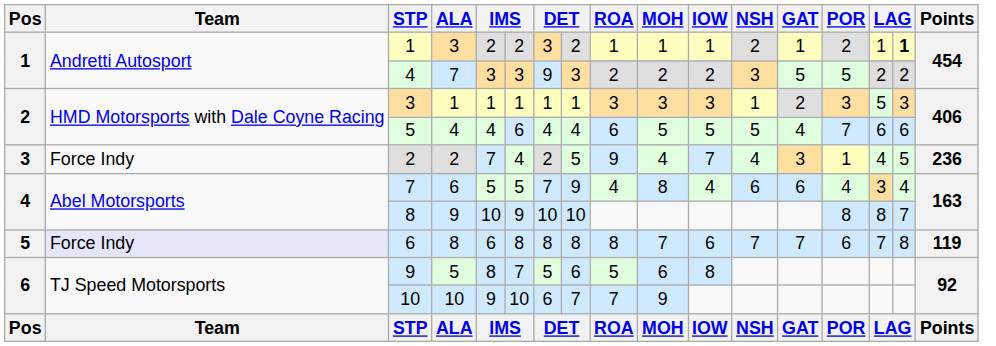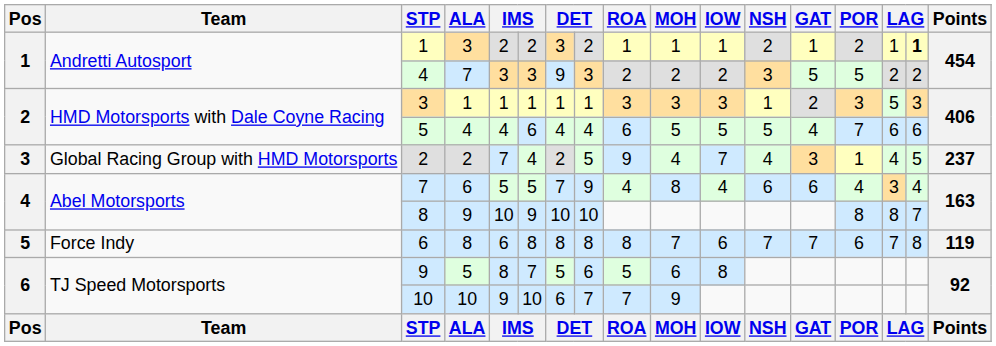(92, 159) Force Indy -> (224, 159) Global Racing Group with HMD Motorsports
(947, 159) 236 -> (960, 159) 237
(92, 243) lavender background -> (92, 243) no background
